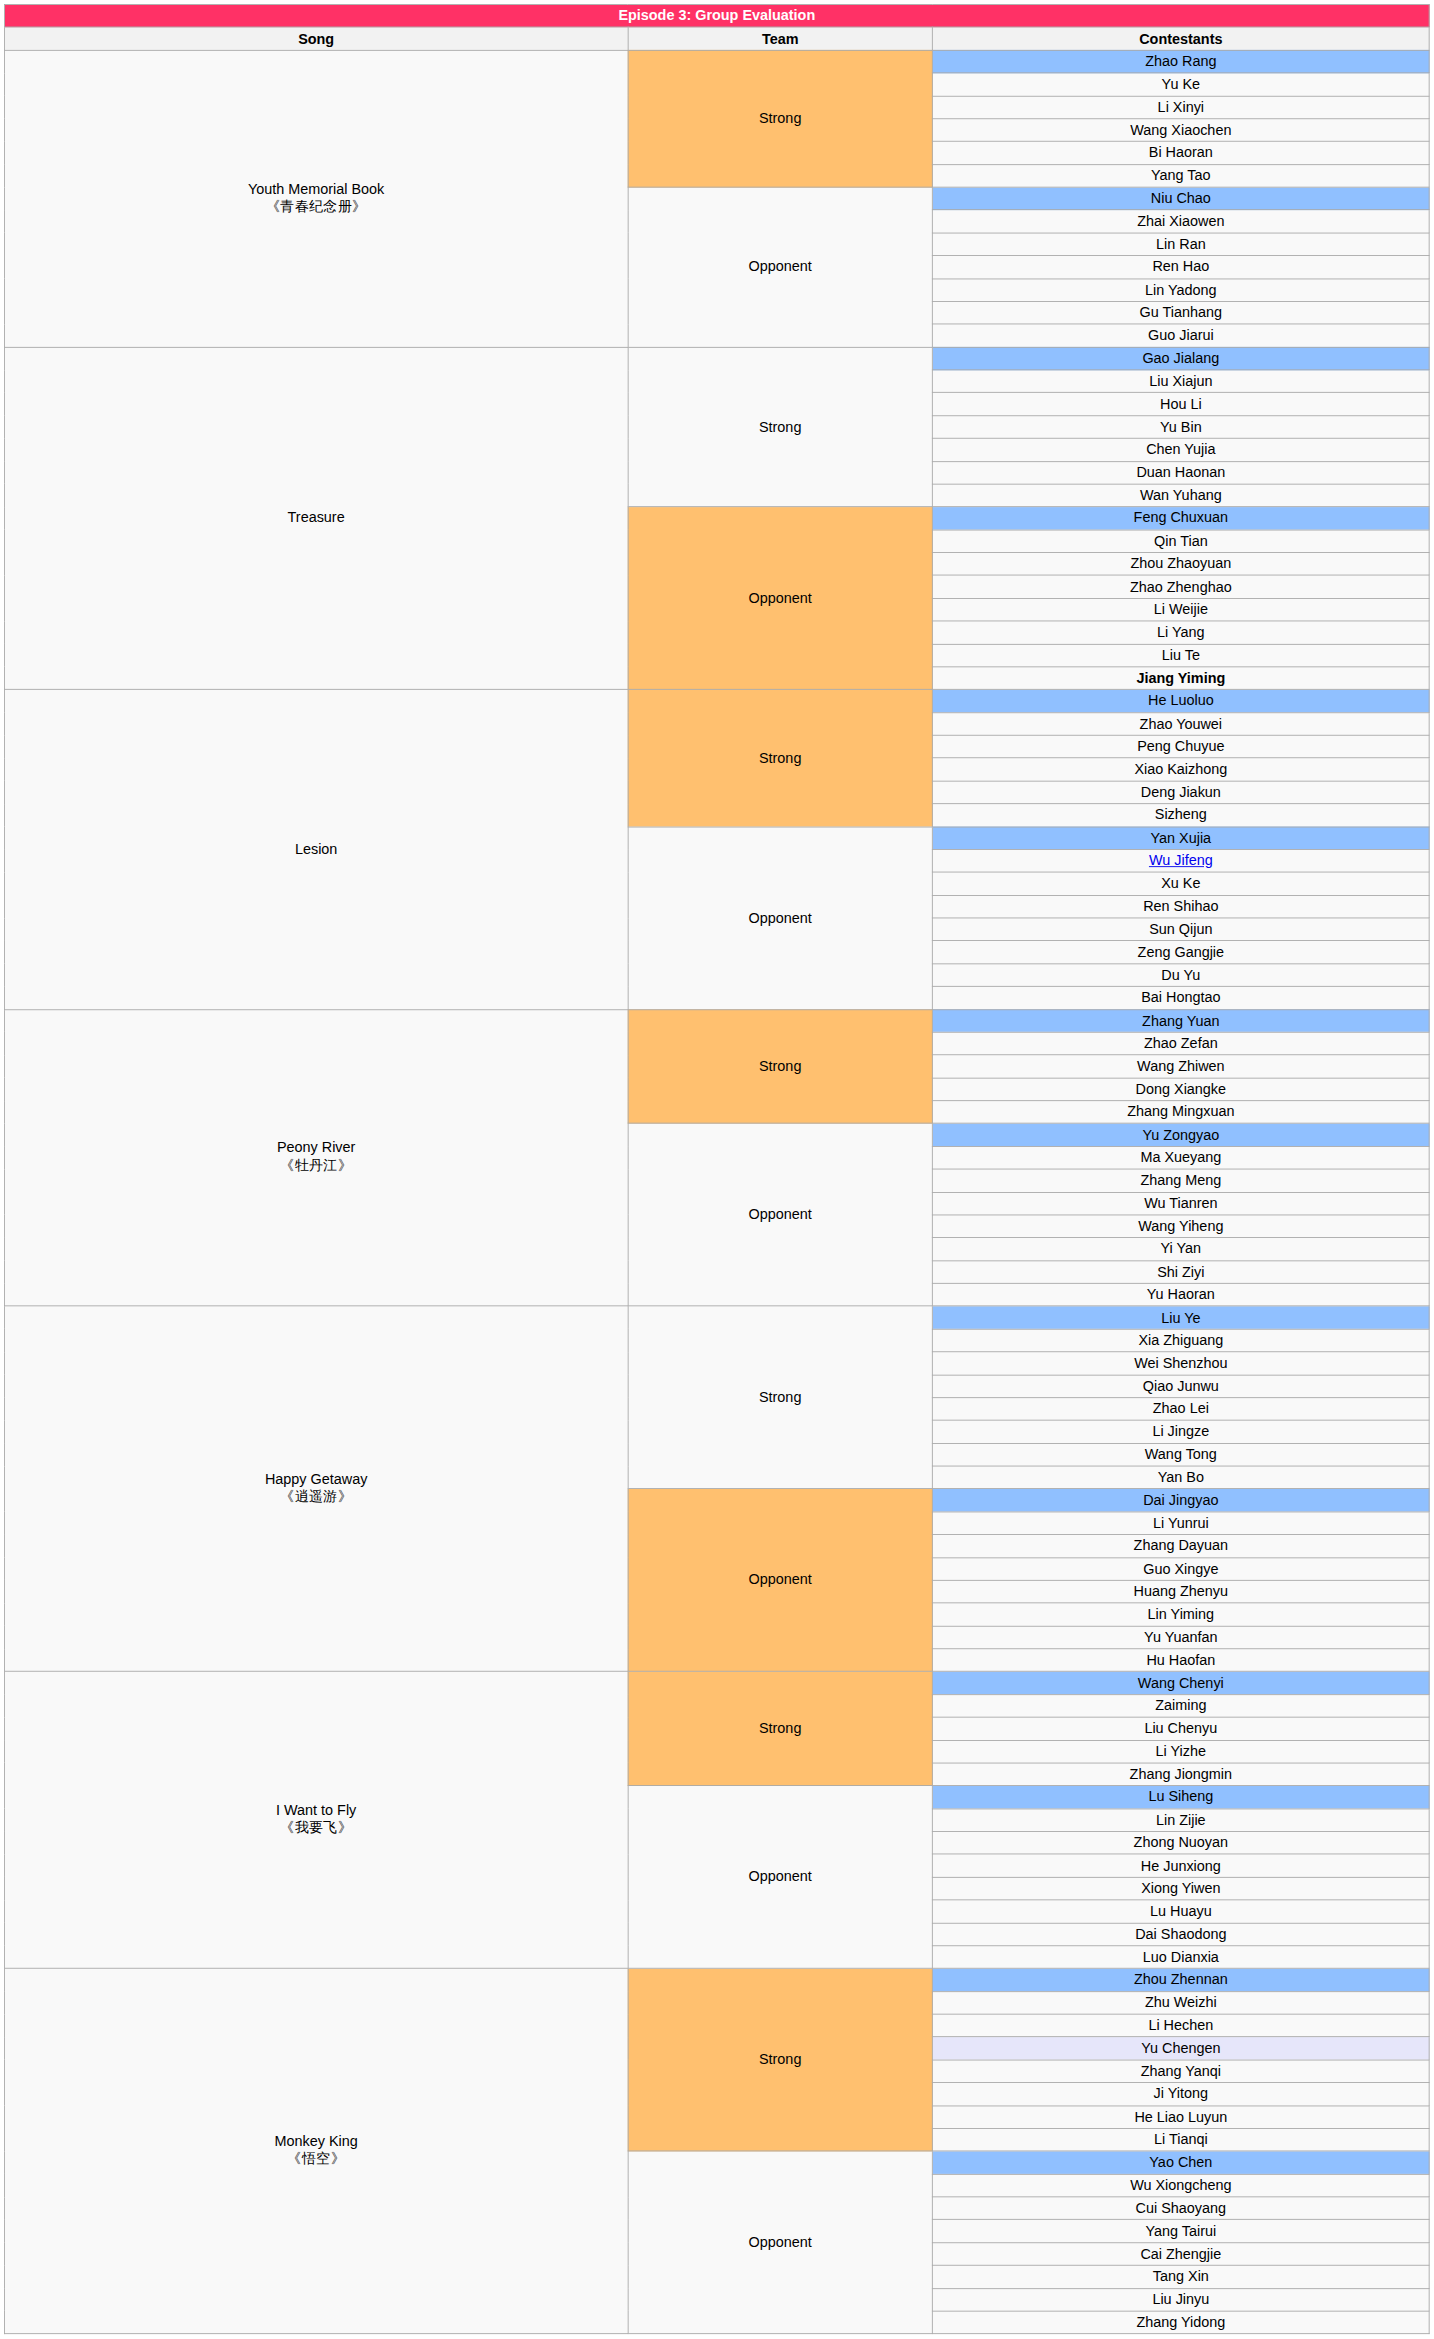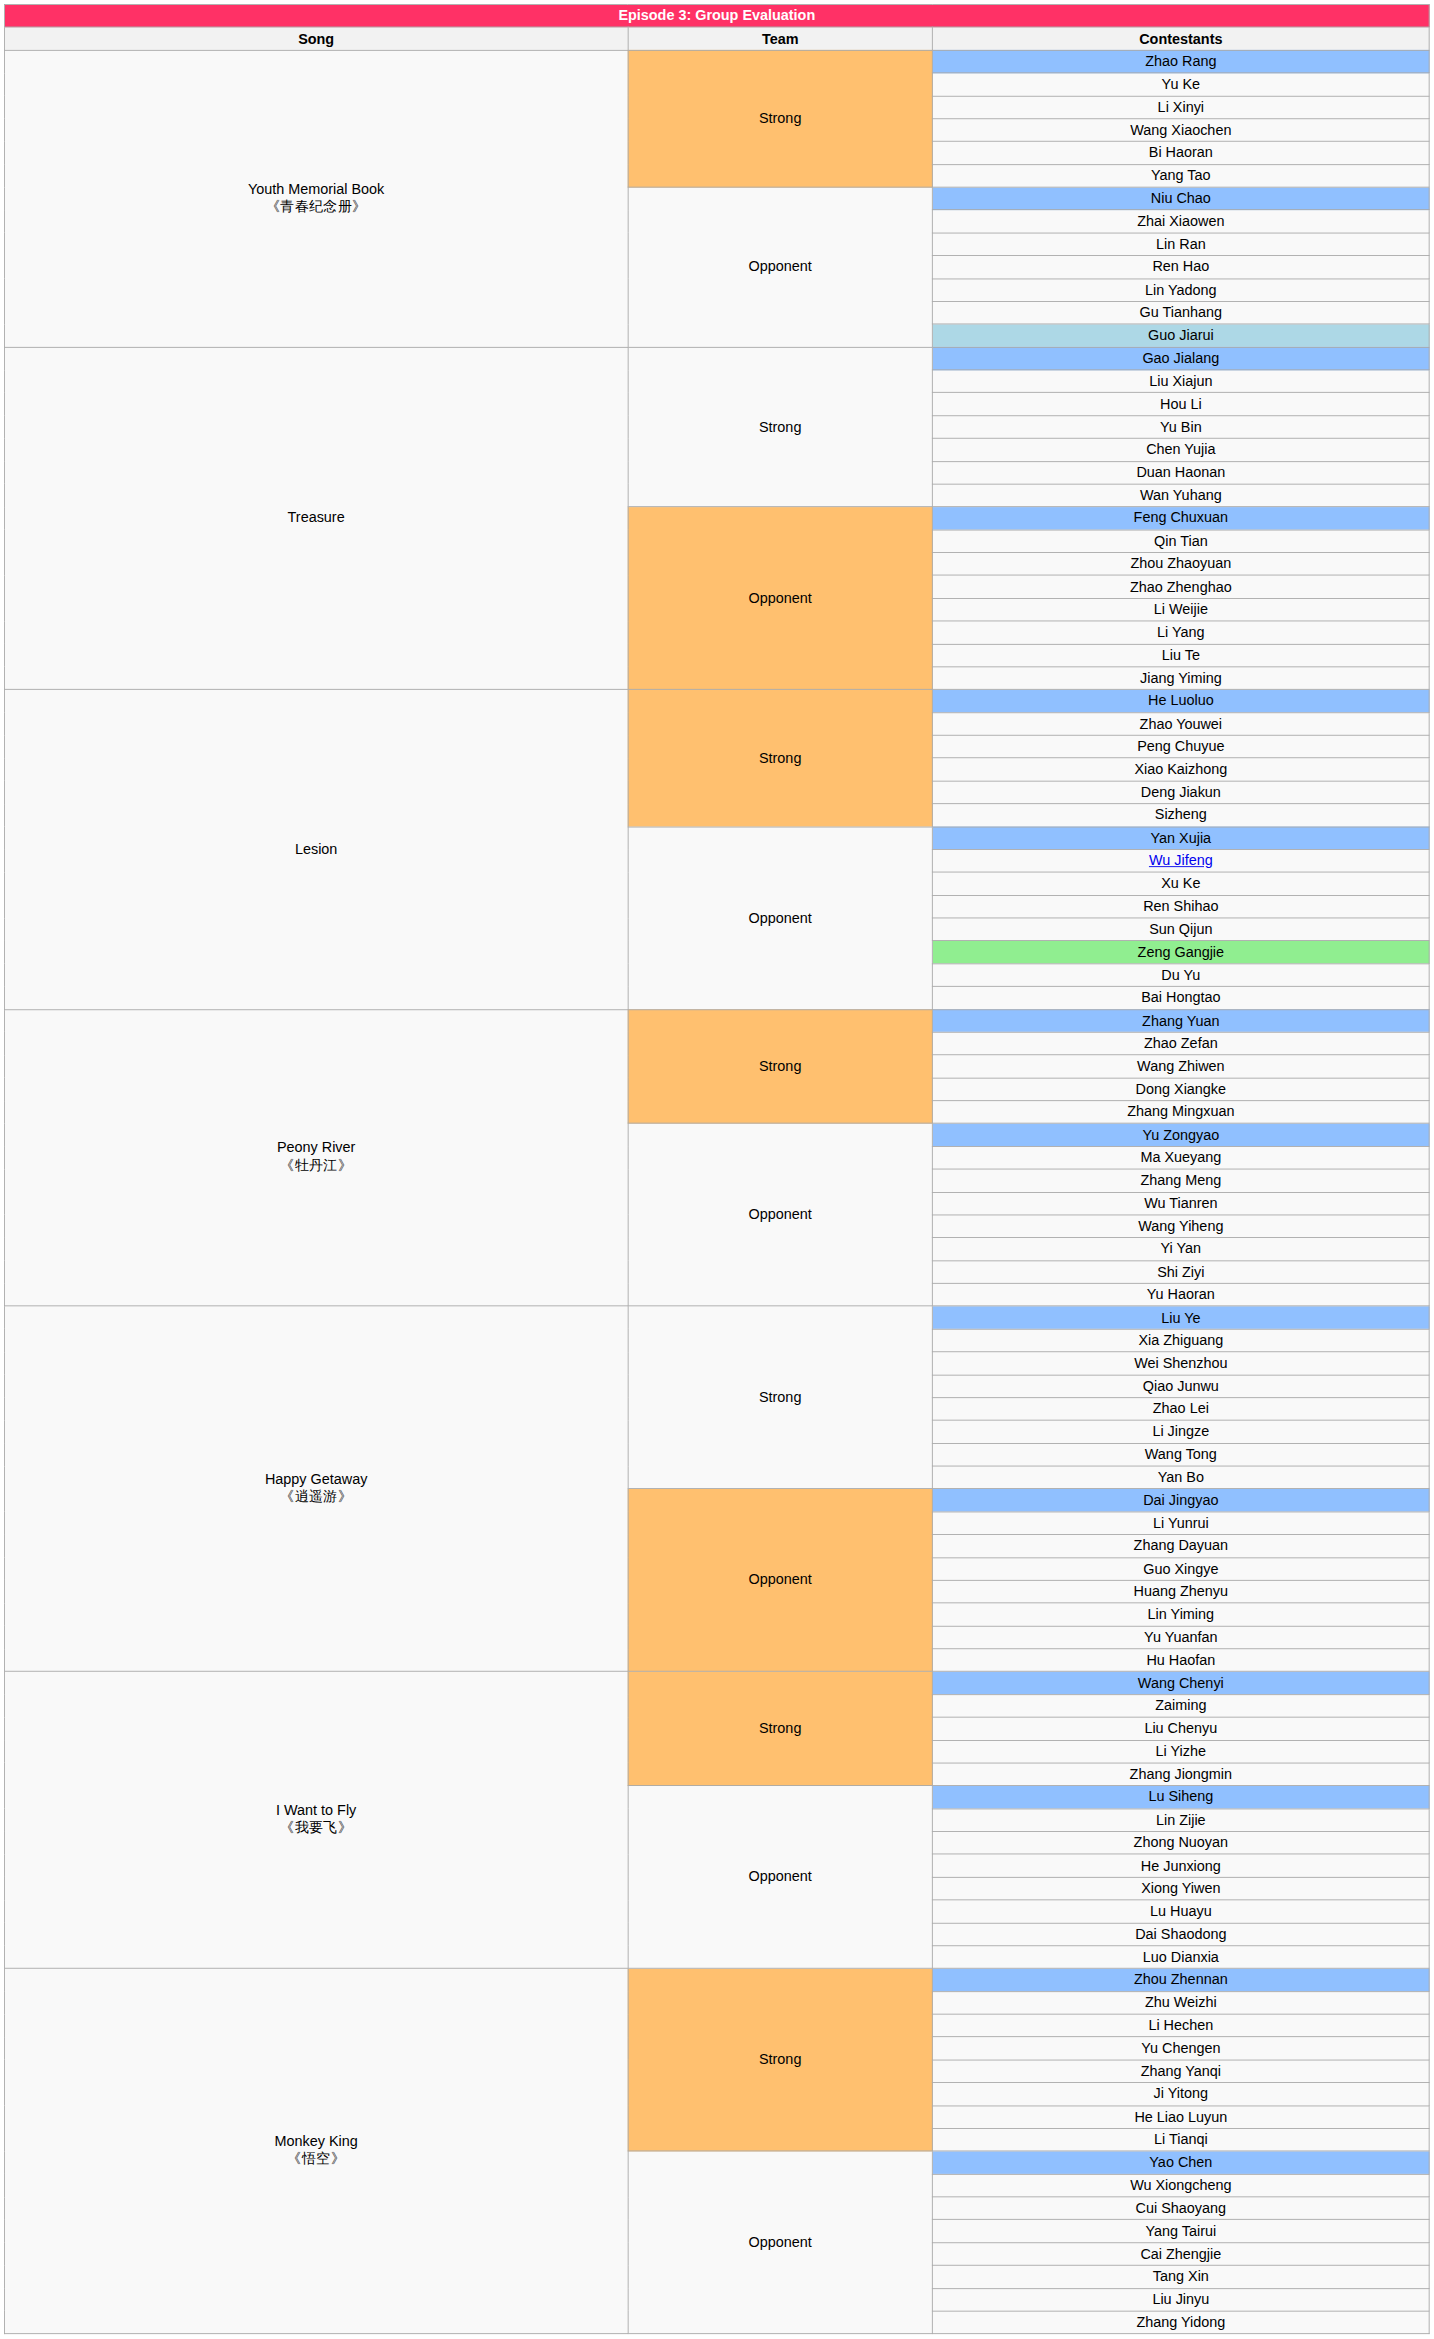(1181, 335) no background -> (1181, 335) lightblue background
(1181, 678) bold -> (1181, 678) normal
(1181, 952) no background -> (1181, 952) lightgreen background
(1181, 2048) lavender background -> (1181, 2048) no background
